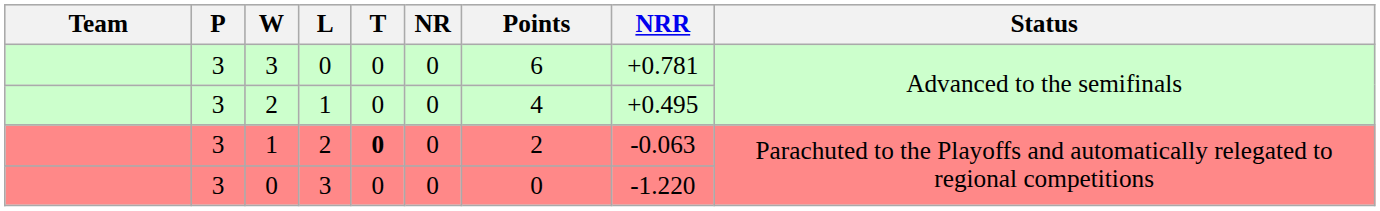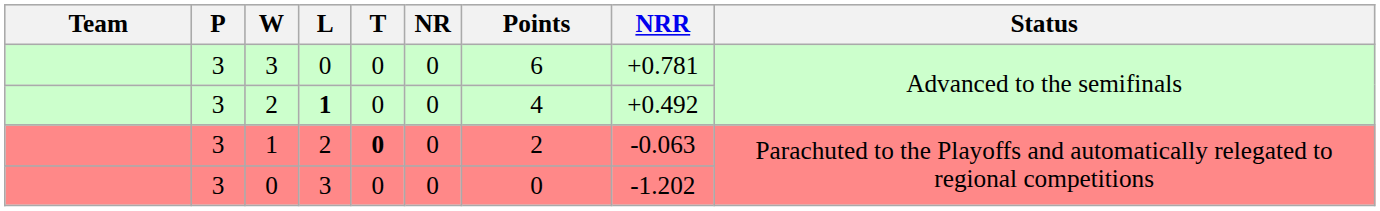(325, 104) normal -> (325, 104) bold
(663, 104) +0.495 -> (663, 104) +0.492
(663, 184) -1.220 -> (663, 184) -1.202
